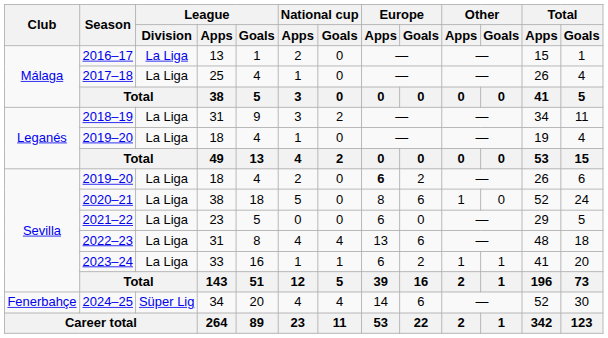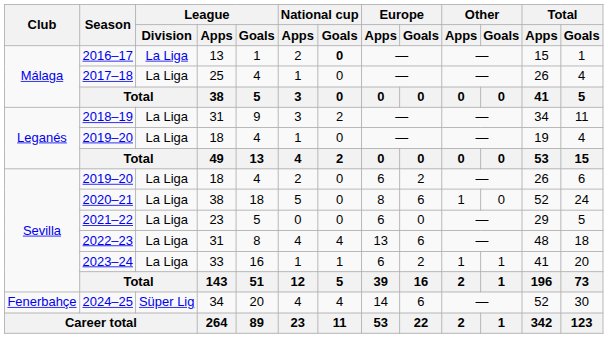(340, 55) normal -> (340, 55) bold
(381, 179) bold -> (381, 179) normal
